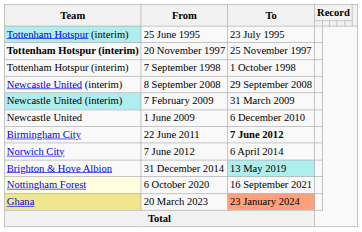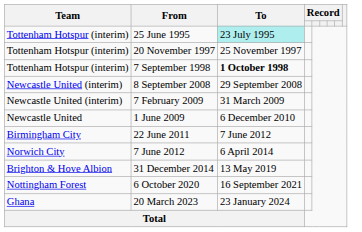(68, 34) paleturquoise background -> (68, 34) no background
(257, 34) no background -> (247, 34) paleturquoise background
(73, 51) bold -> (68, 51) normal
(263, 67) normal -> (254, 67) bold
(65, 101) paleturquoise background -> (65, 101) no background
(257, 134) bold -> (245, 134) normal
(258, 168) paleturquoise background -> (248, 168) no background
(47, 185) lightyellow background -> (47, 185) no background
(21, 201) khaki background -> (21, 201) no background
(265, 201) lightsalmon background -> (255, 201) no background
